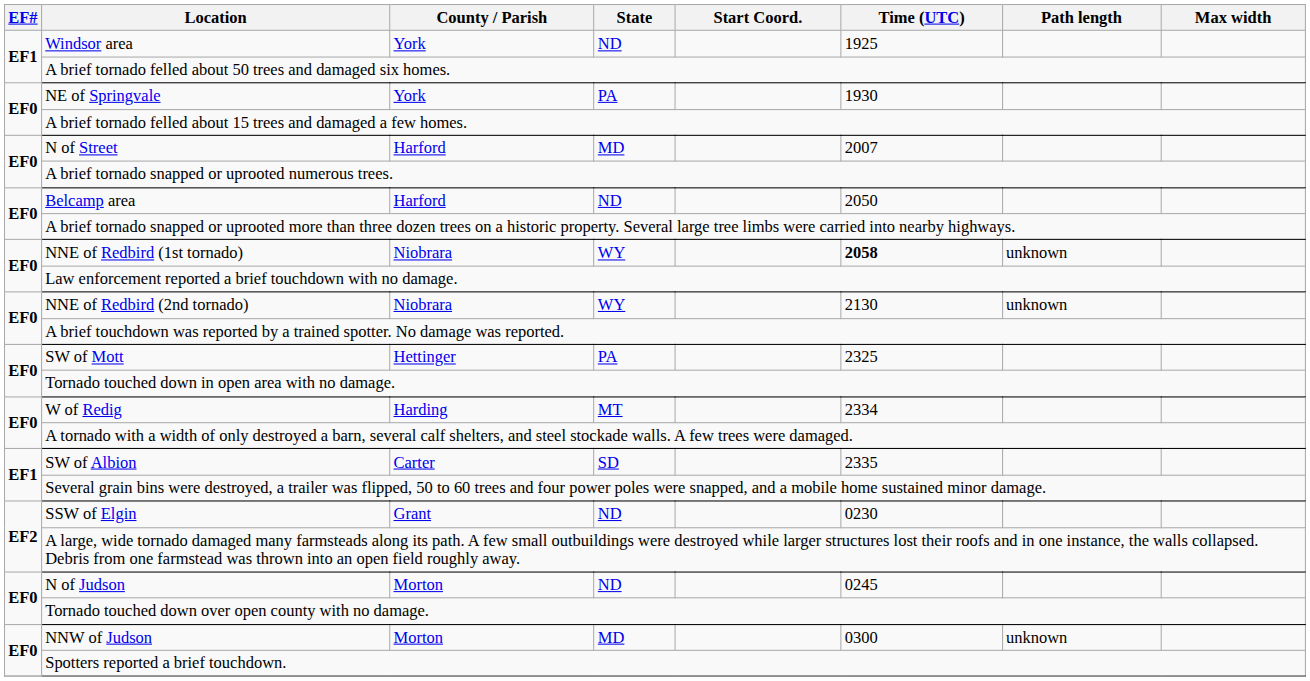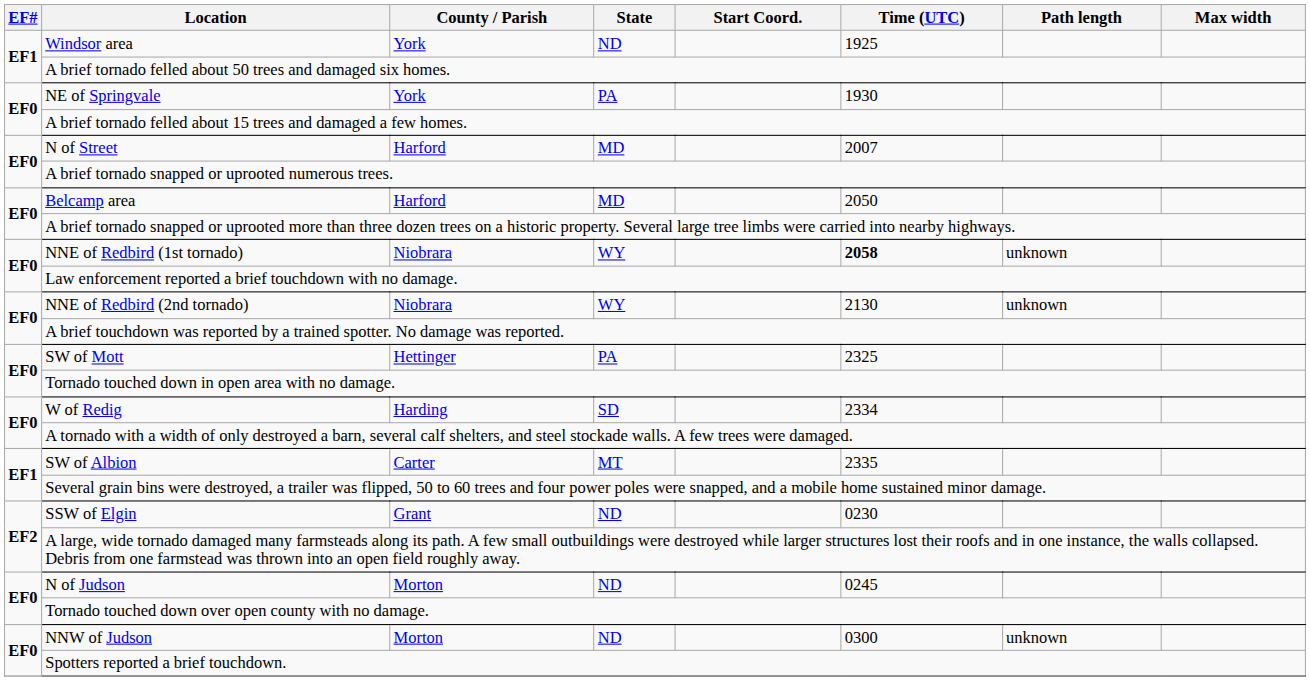(610, 200) ND -> (611, 200) MD
(610, 409) MT -> (608, 409) SD
(608, 461) SD -> (610, 461) MT
(611, 637) MD -> (610, 637) ND
